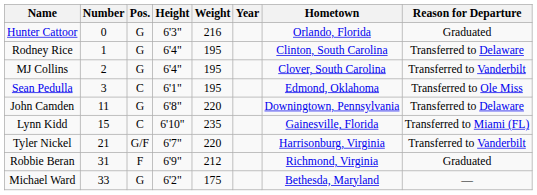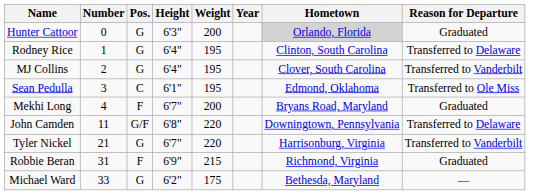(213, 32) 216 -> (213, 32) 200
(332, 32) no background -> (332, 32) lightgrey background
+ row: (42, 106)
(140, 106) G -> (140, 124) G/F
- row: (42, 124)
(140, 143) G/F -> (140, 143) G
(213, 161) 212 -> (213, 161) 215
